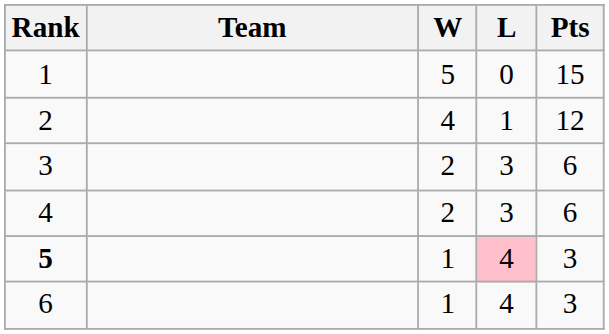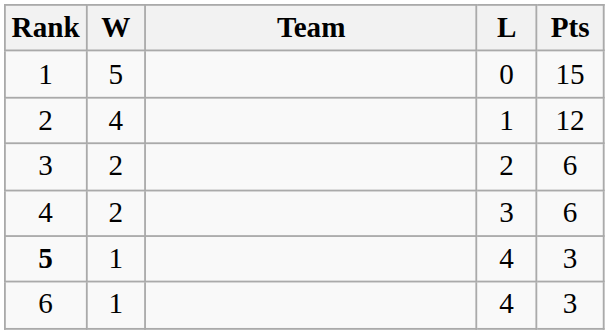columns swapped: (252, 27) <-> (448, 27)
(507, 166) 3 -> (507, 166) 2
(507, 258) pink background -> (507, 258) no background
